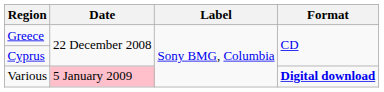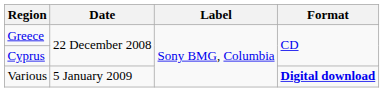(93, 76) pink background -> (93, 76) no background
